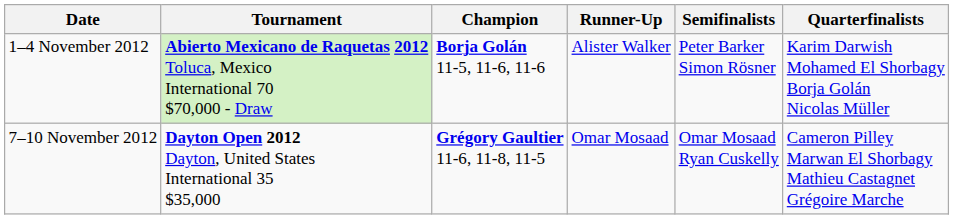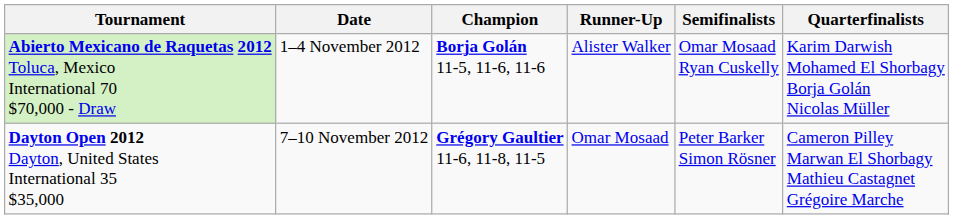columns swapped: (297, 18) <-> (83, 18)
(727, 57) Peter Barker Simon Rösner -> (729, 57) Omar Mosaad Ryan Cuskelly
(729, 148) Omar Mosaad Ryan Cuskelly -> (727, 148) Peter Barker Simon Rösner
